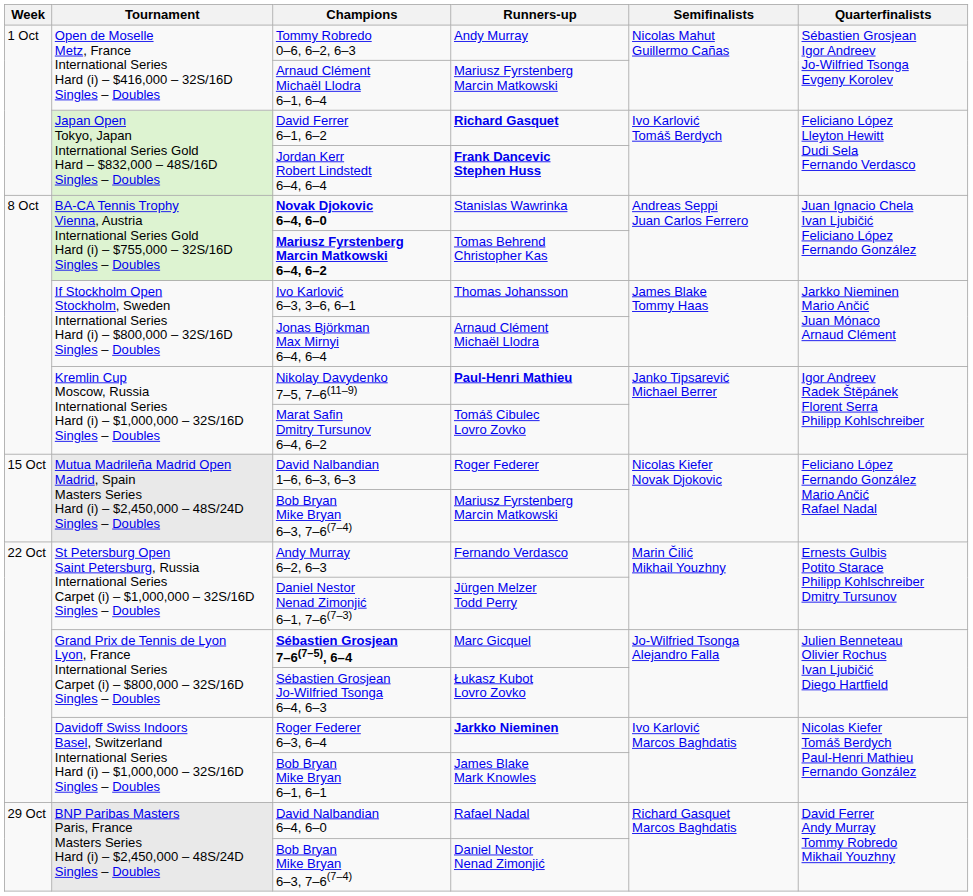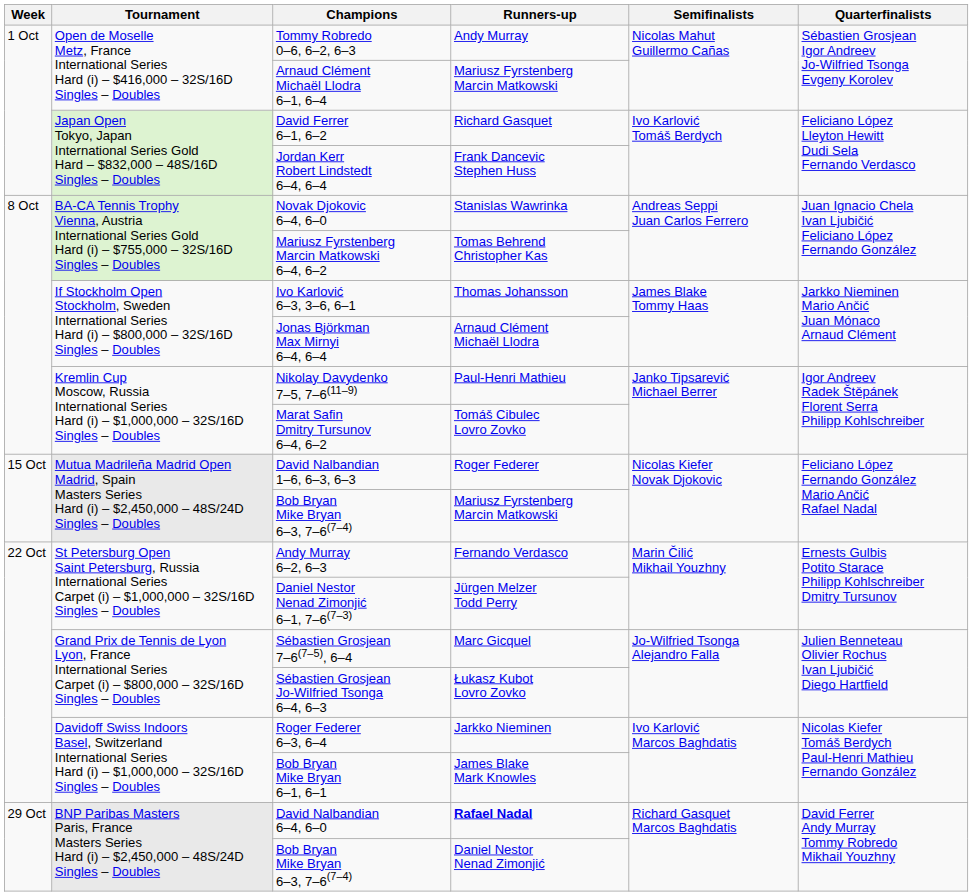(506, 121) bold -> (503, 121) normal
(502, 164) bold -> (499, 164) normal
(325, 213) bold -> (321, 213) normal
(340, 256) bold -> (335, 256) normal
(513, 377) bold -> (510, 377) normal
(337, 649) bold -> (333, 649) normal
(506, 728) bold -> (503, 728) normal
(492, 813) normal -> (493, 813) bold
